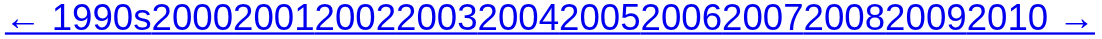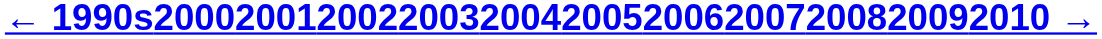(550, 17) normal -> (551, 17) bold
